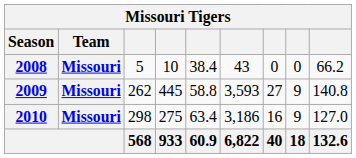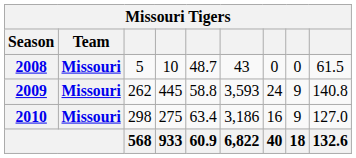(203, 66) 38.4 -> (203, 66) 48.7
(330, 66) 66.2 -> (330, 66) 61.5
(274, 91) 27 -> (274, 91) 24
